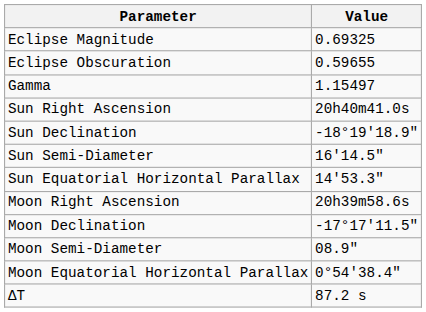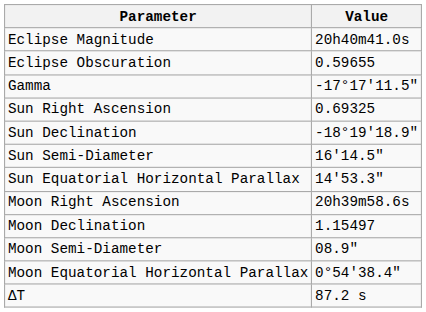(345, 40) 0.69325 -> (362, 40) 20h40m41.0s
(345, 86) 1.15497 -> (367, 86) -17°17'11.5"
(362, 109) 20h40m41.0s -> (345, 109) 0.69325
(367, 226) -17°17'11.5" -> (345, 226) 1.15497
